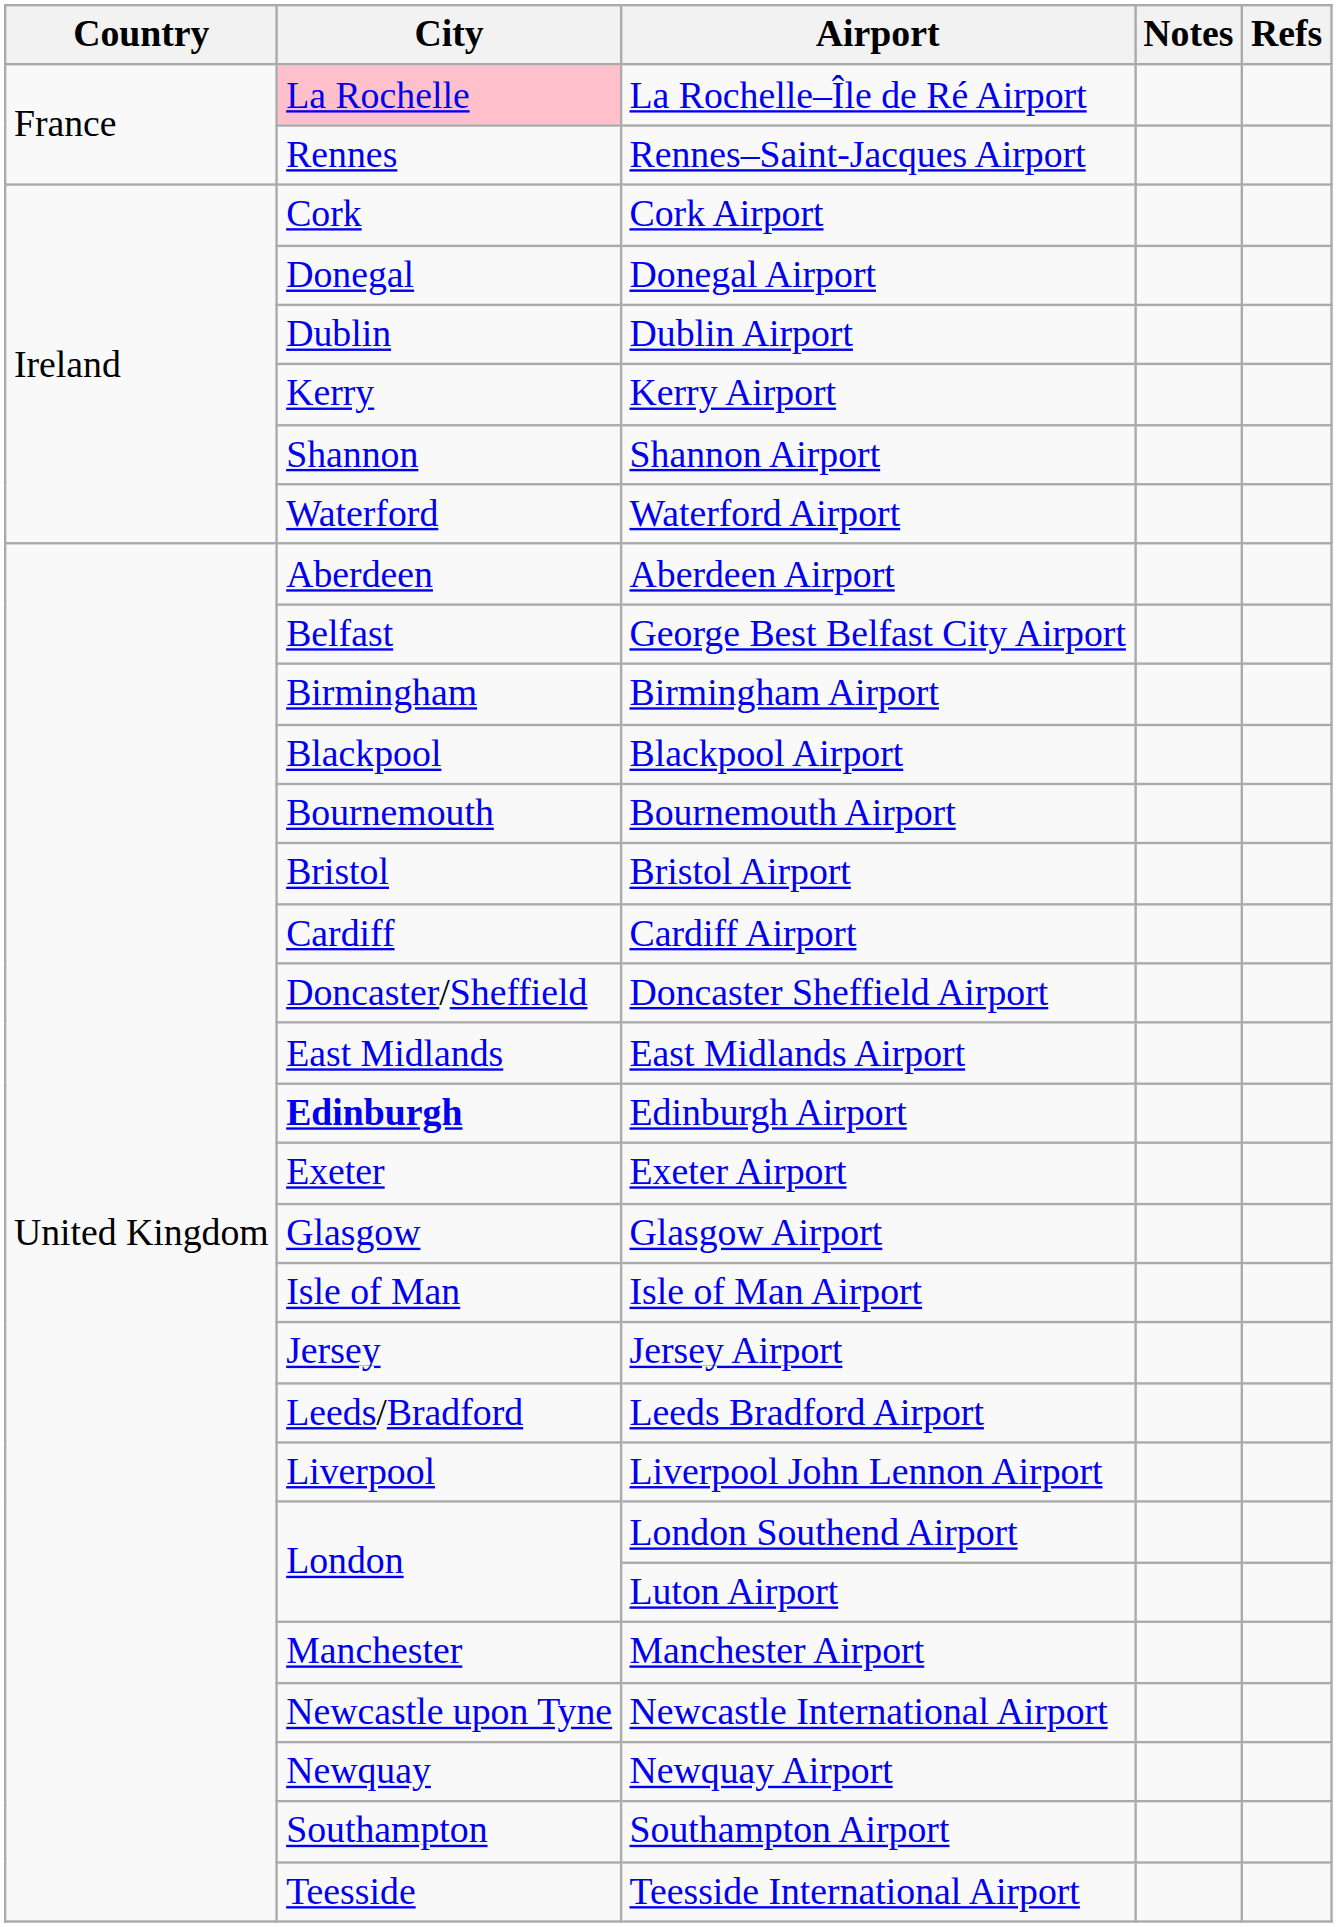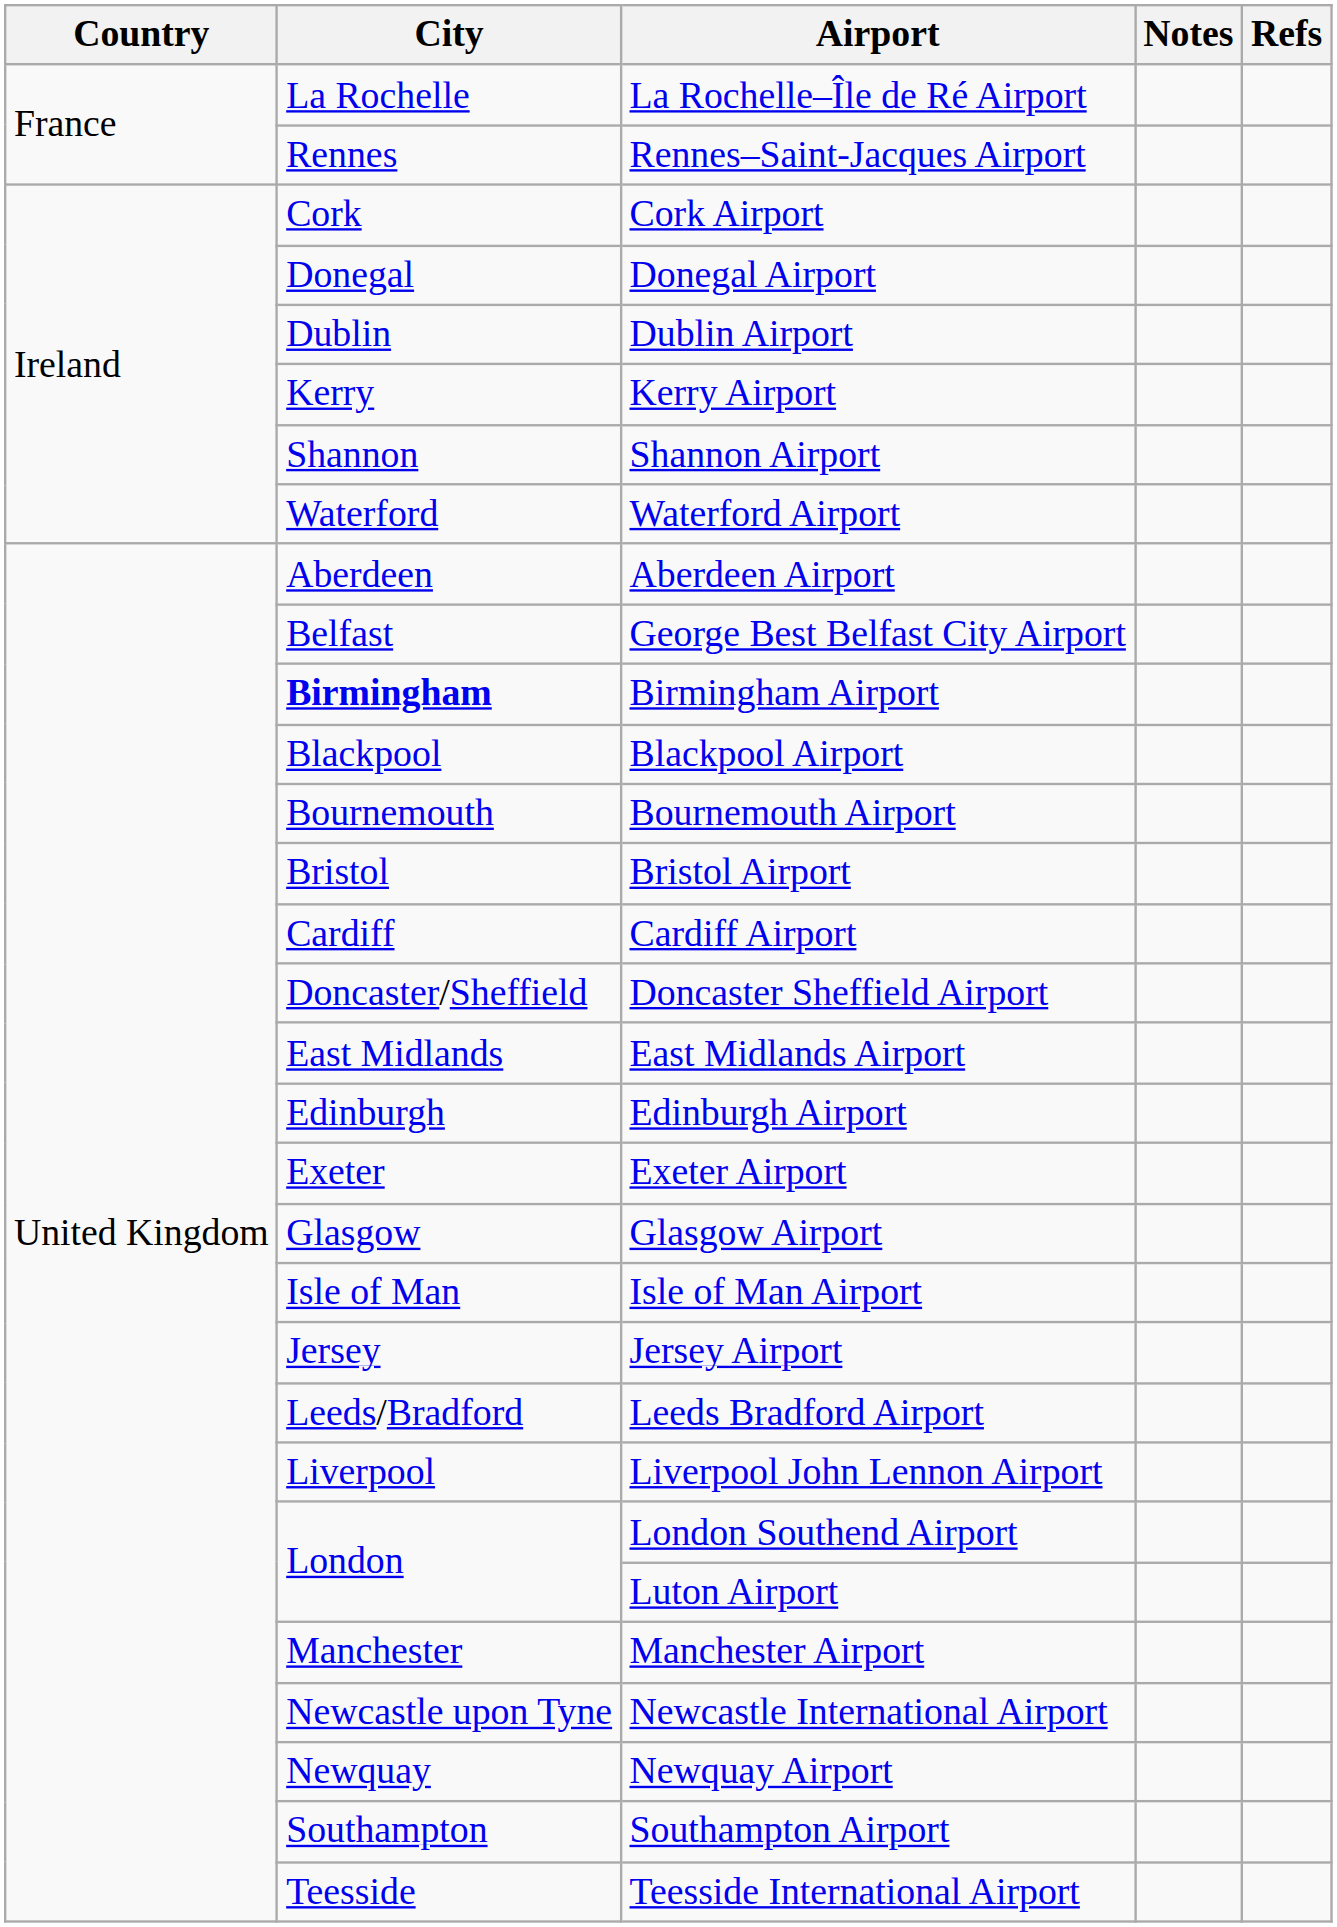(378, 94) pink background -> (378, 94) no background
(382, 693) normal -> (389, 693) bold
(374, 1112) bold -> (366, 1112) normal
